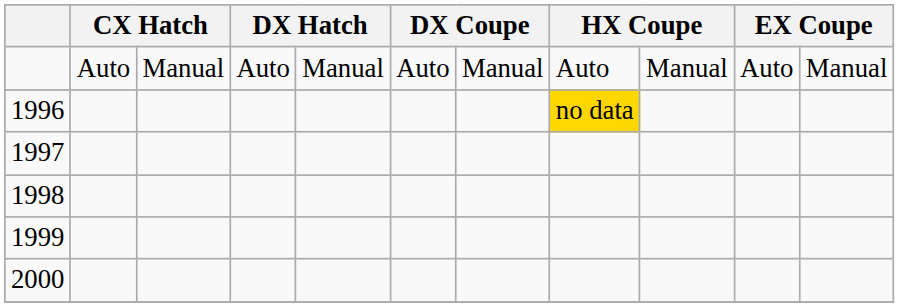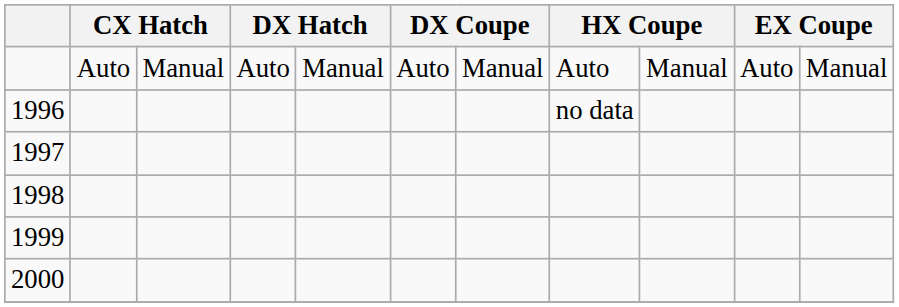(595, 110) gold background -> (595, 110) no background
